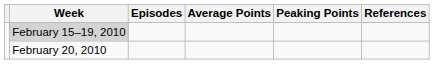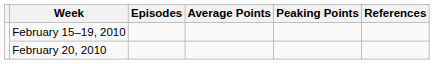(69, 31) lightgrey background -> (69, 31) no background
